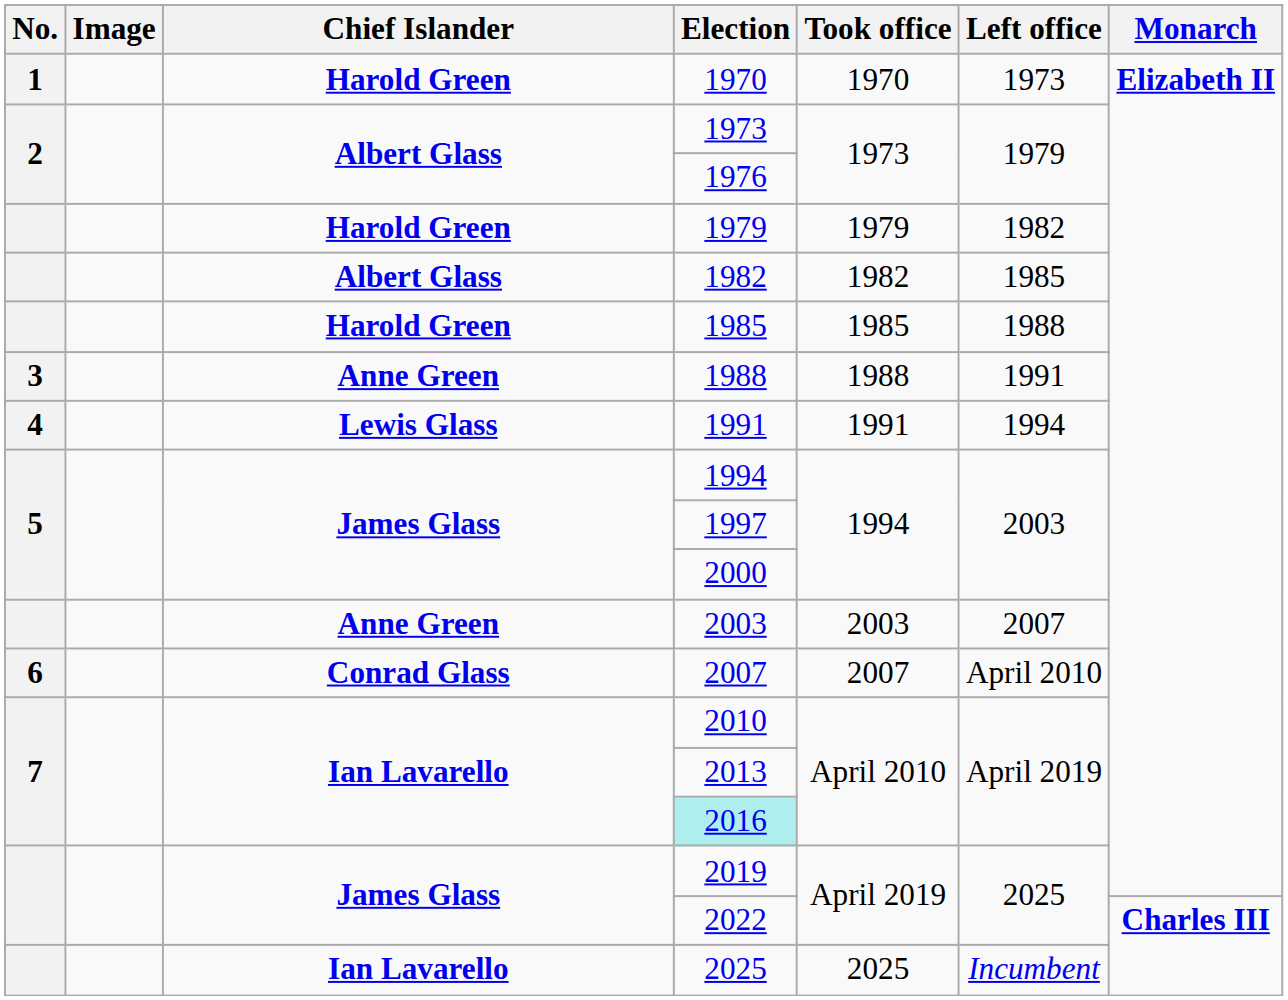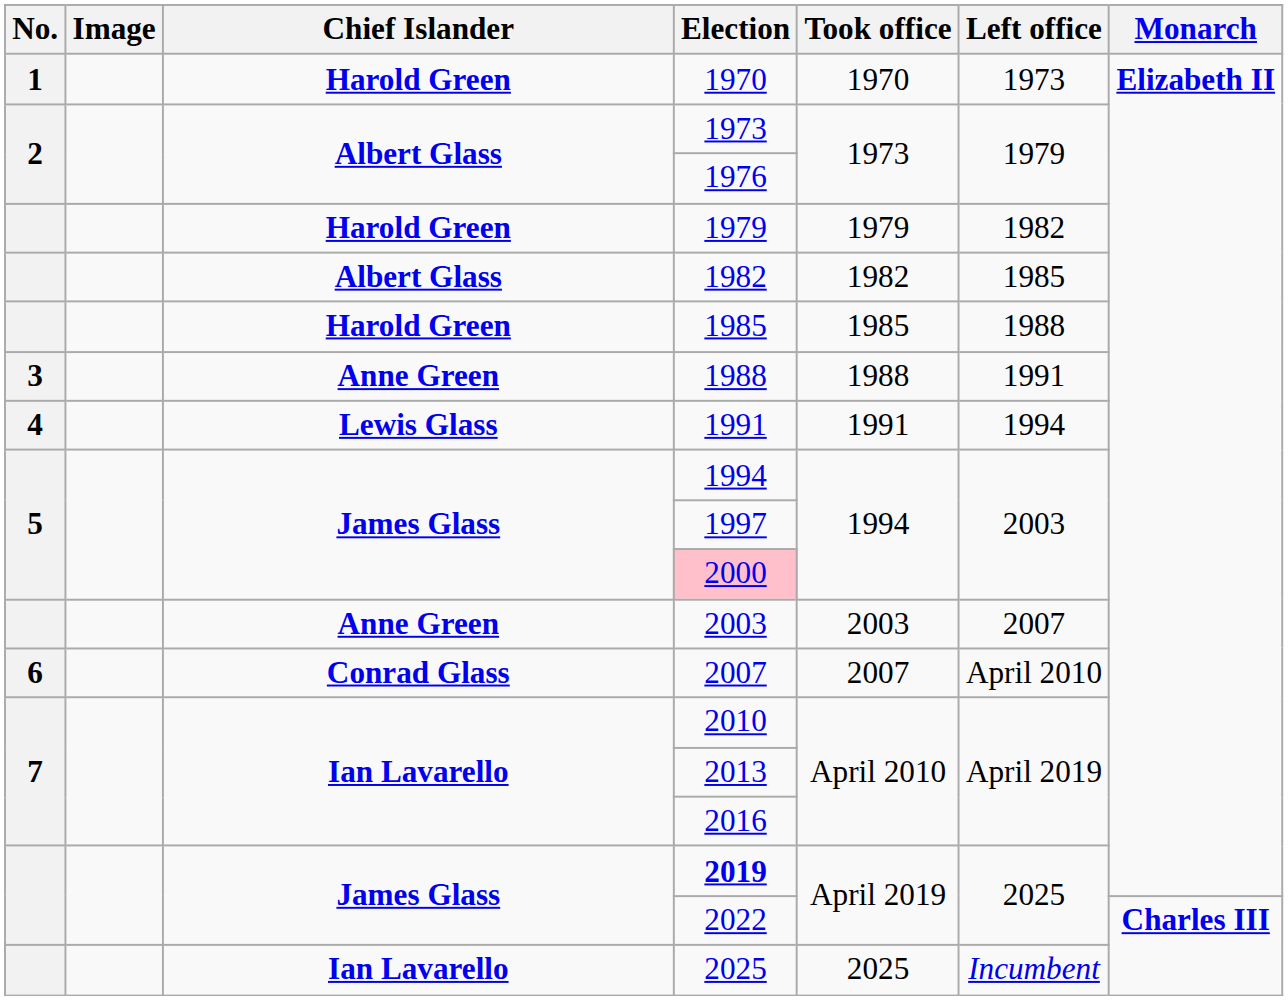(736, 573) no background -> (736, 573) pink background
(736, 820) paleturquoise background -> (736, 820) no background
(736, 870) normal -> (736, 870) bold
